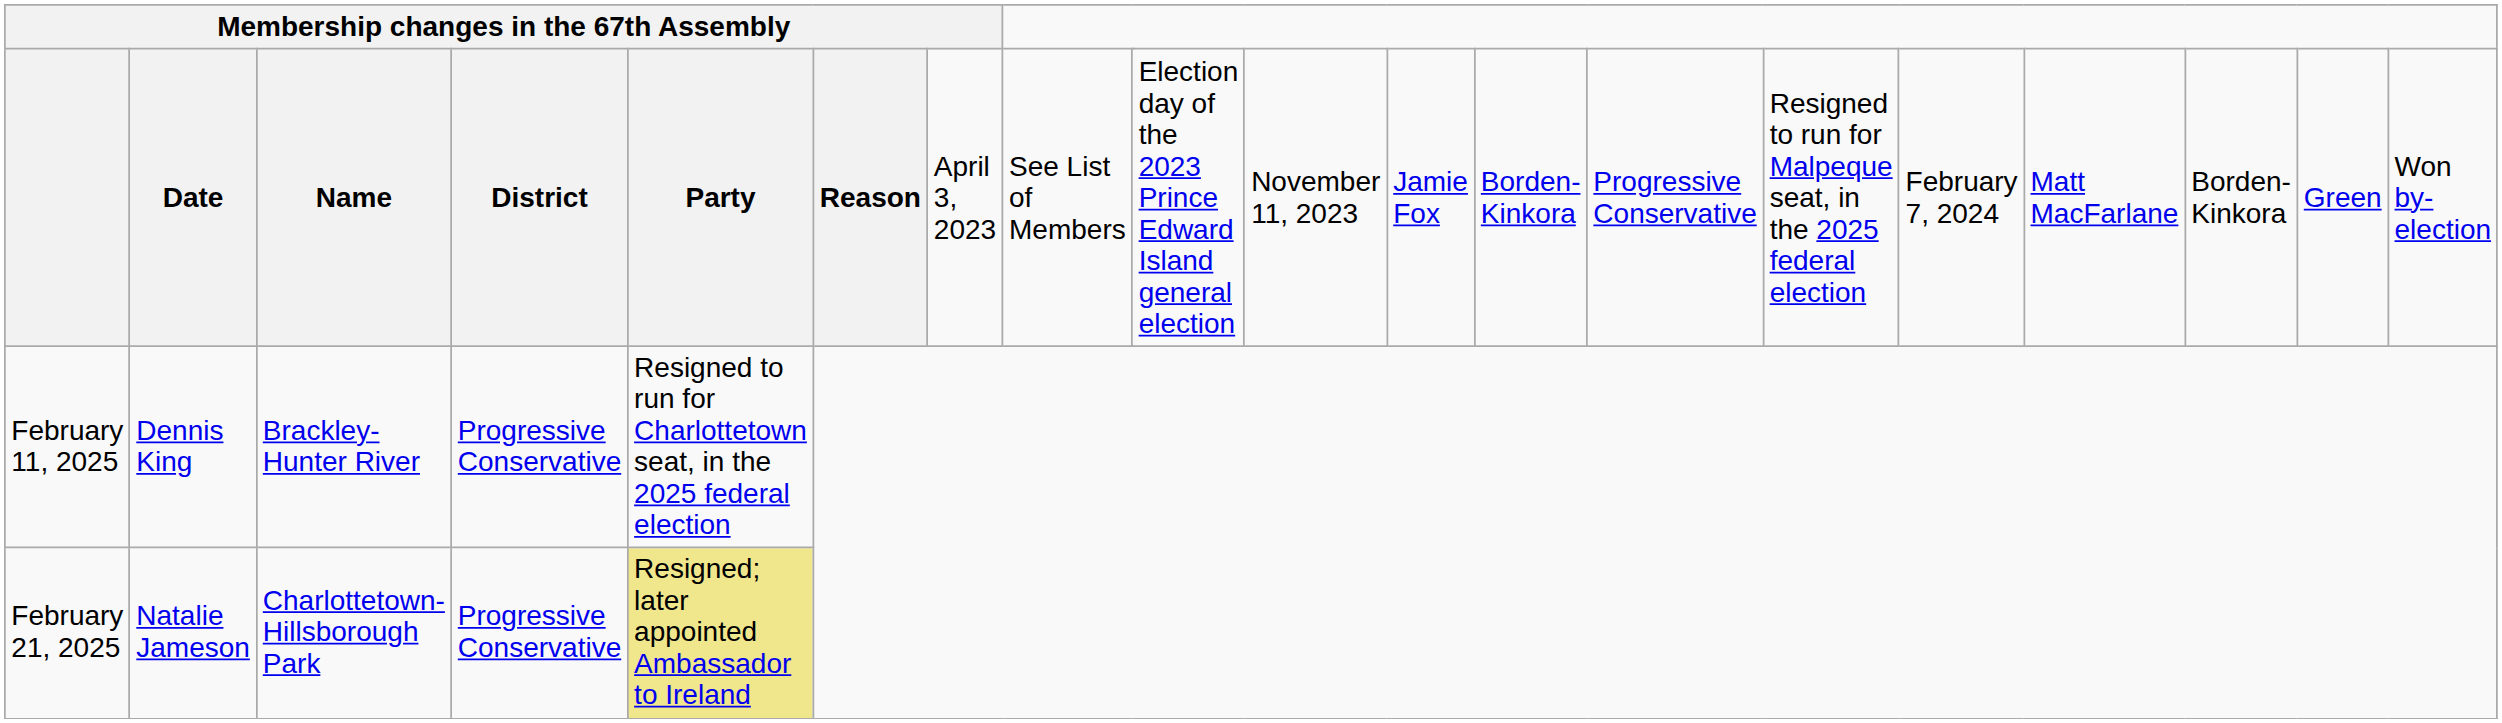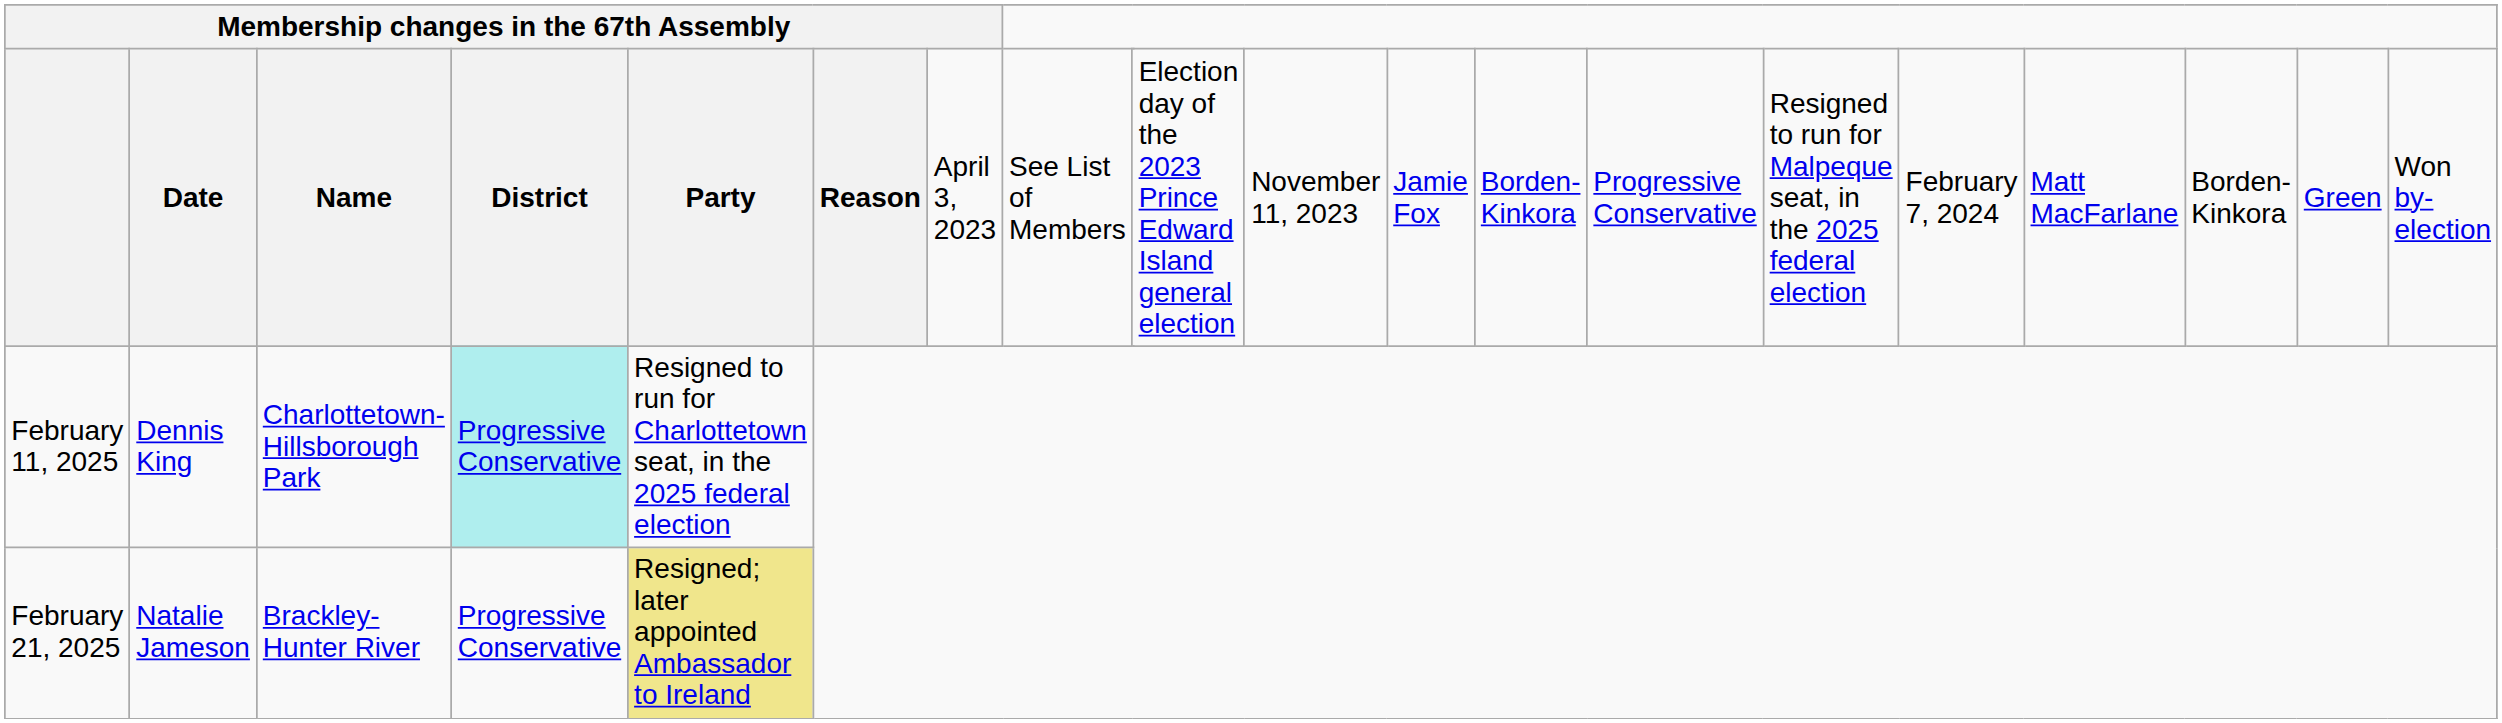(341, 446) Brackley-Hunter River -> (354, 446) Charlottetown-Hillsborough Park
(540, 446) no background -> (540, 446) paleturquoise background
(354, 632) Charlottetown-Hillsborough Park -> (341, 632) Brackley-Hunter River
